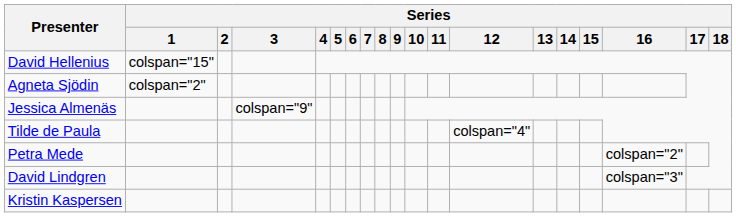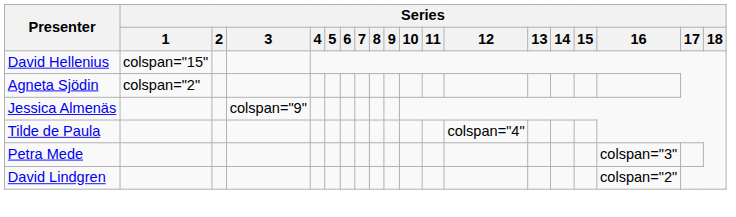(644, 154) colspan="2" -> (639, 154) colspan="3"
(644, 177) colspan="3" -> (639, 177) colspan="2"
- row: (65, 200)
